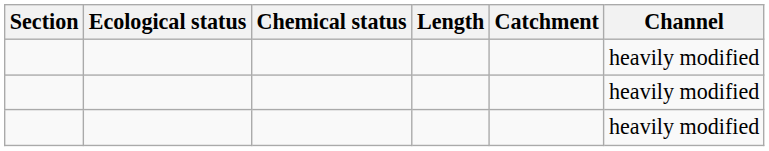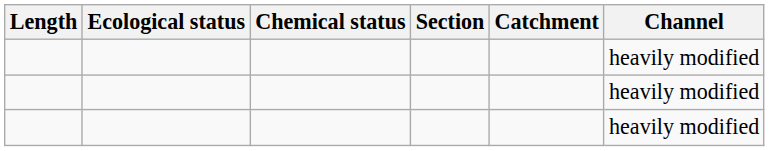columns swapped: (44, 22) <-> (451, 22)
